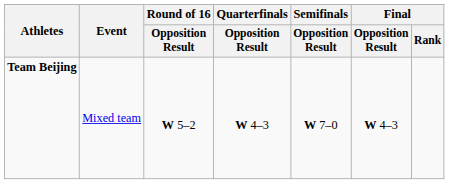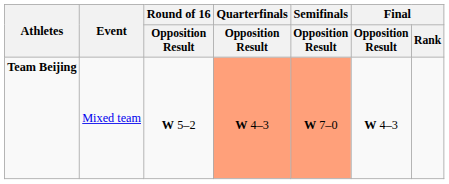(252, 125) no background -> (252, 125) lightsalmon background
(321, 125) no background -> (321, 125) lightsalmon background
